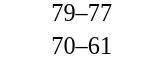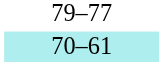(82, 46) no background -> (82, 46) paleturquoise background
